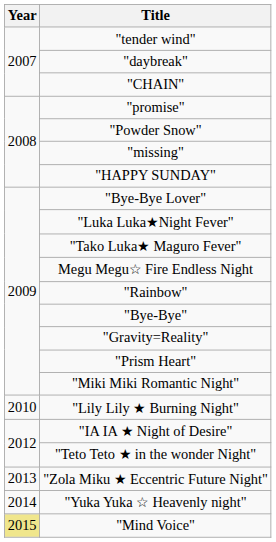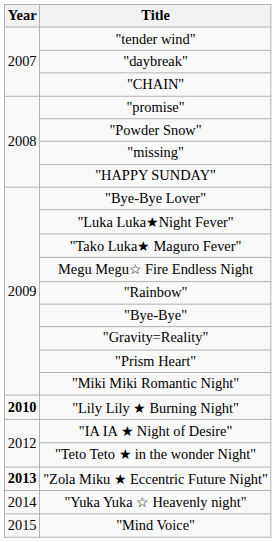(22, 407) normal -> (22, 407) bold
(22, 478) normal -> (22, 478) bold
(22, 525) khaki background -> (22, 525) no background
